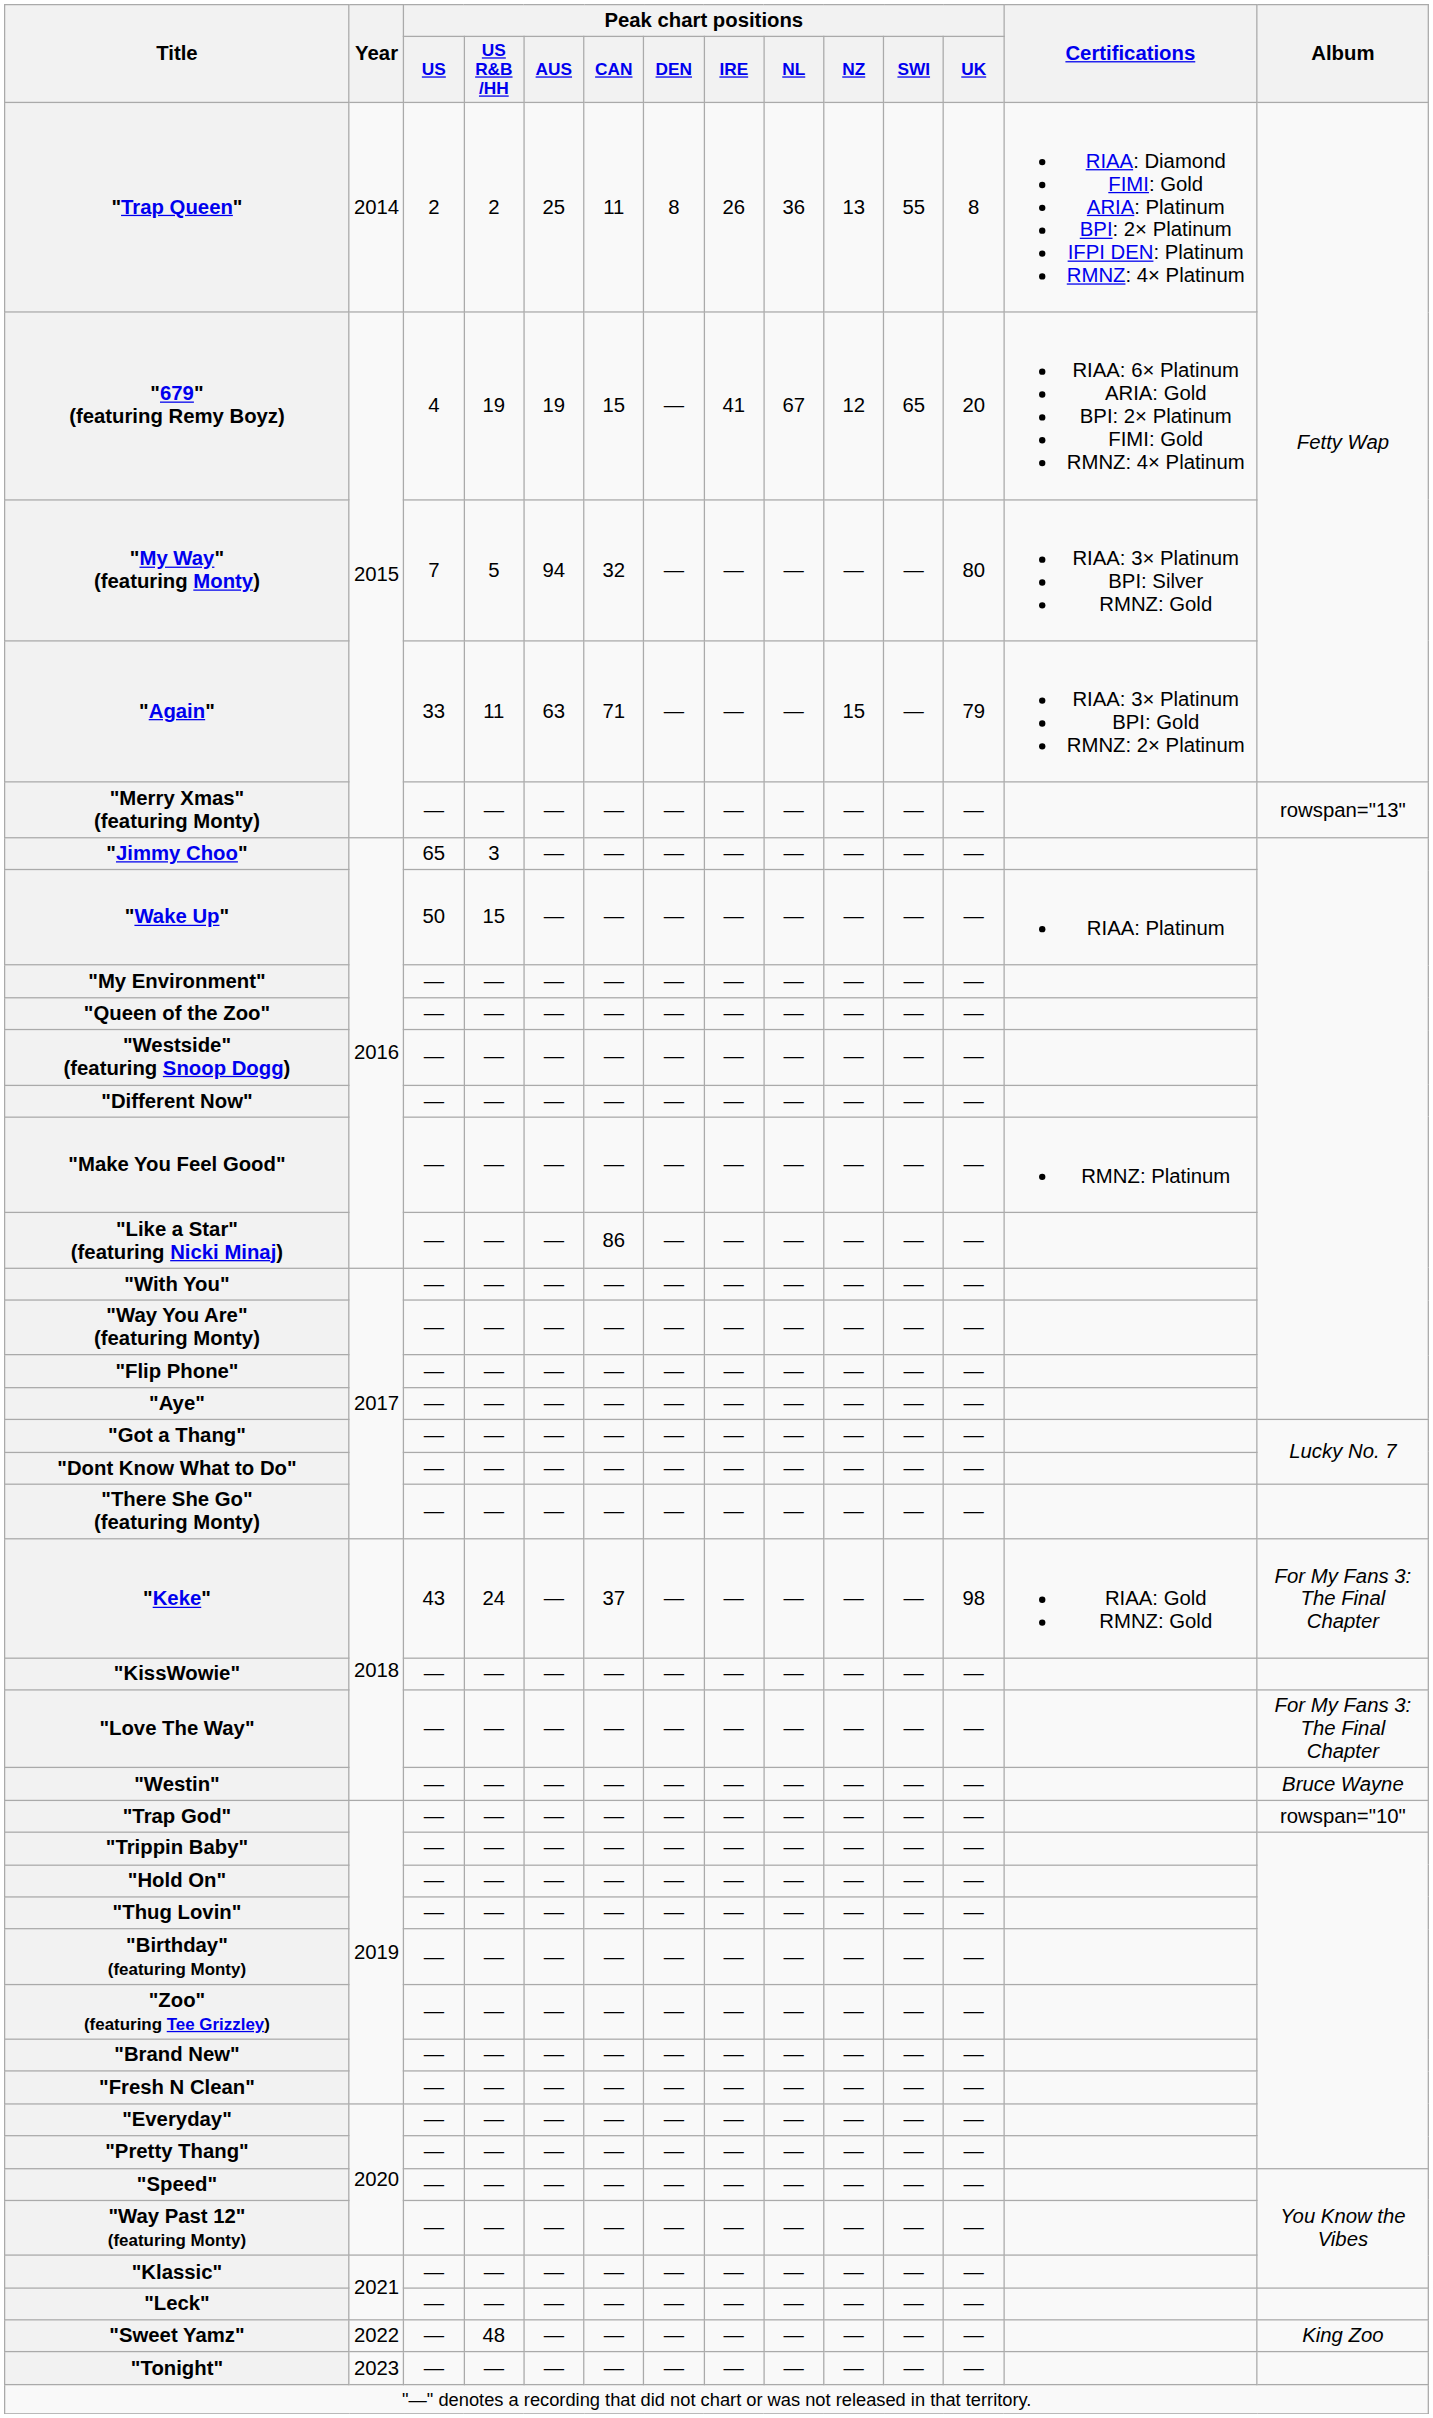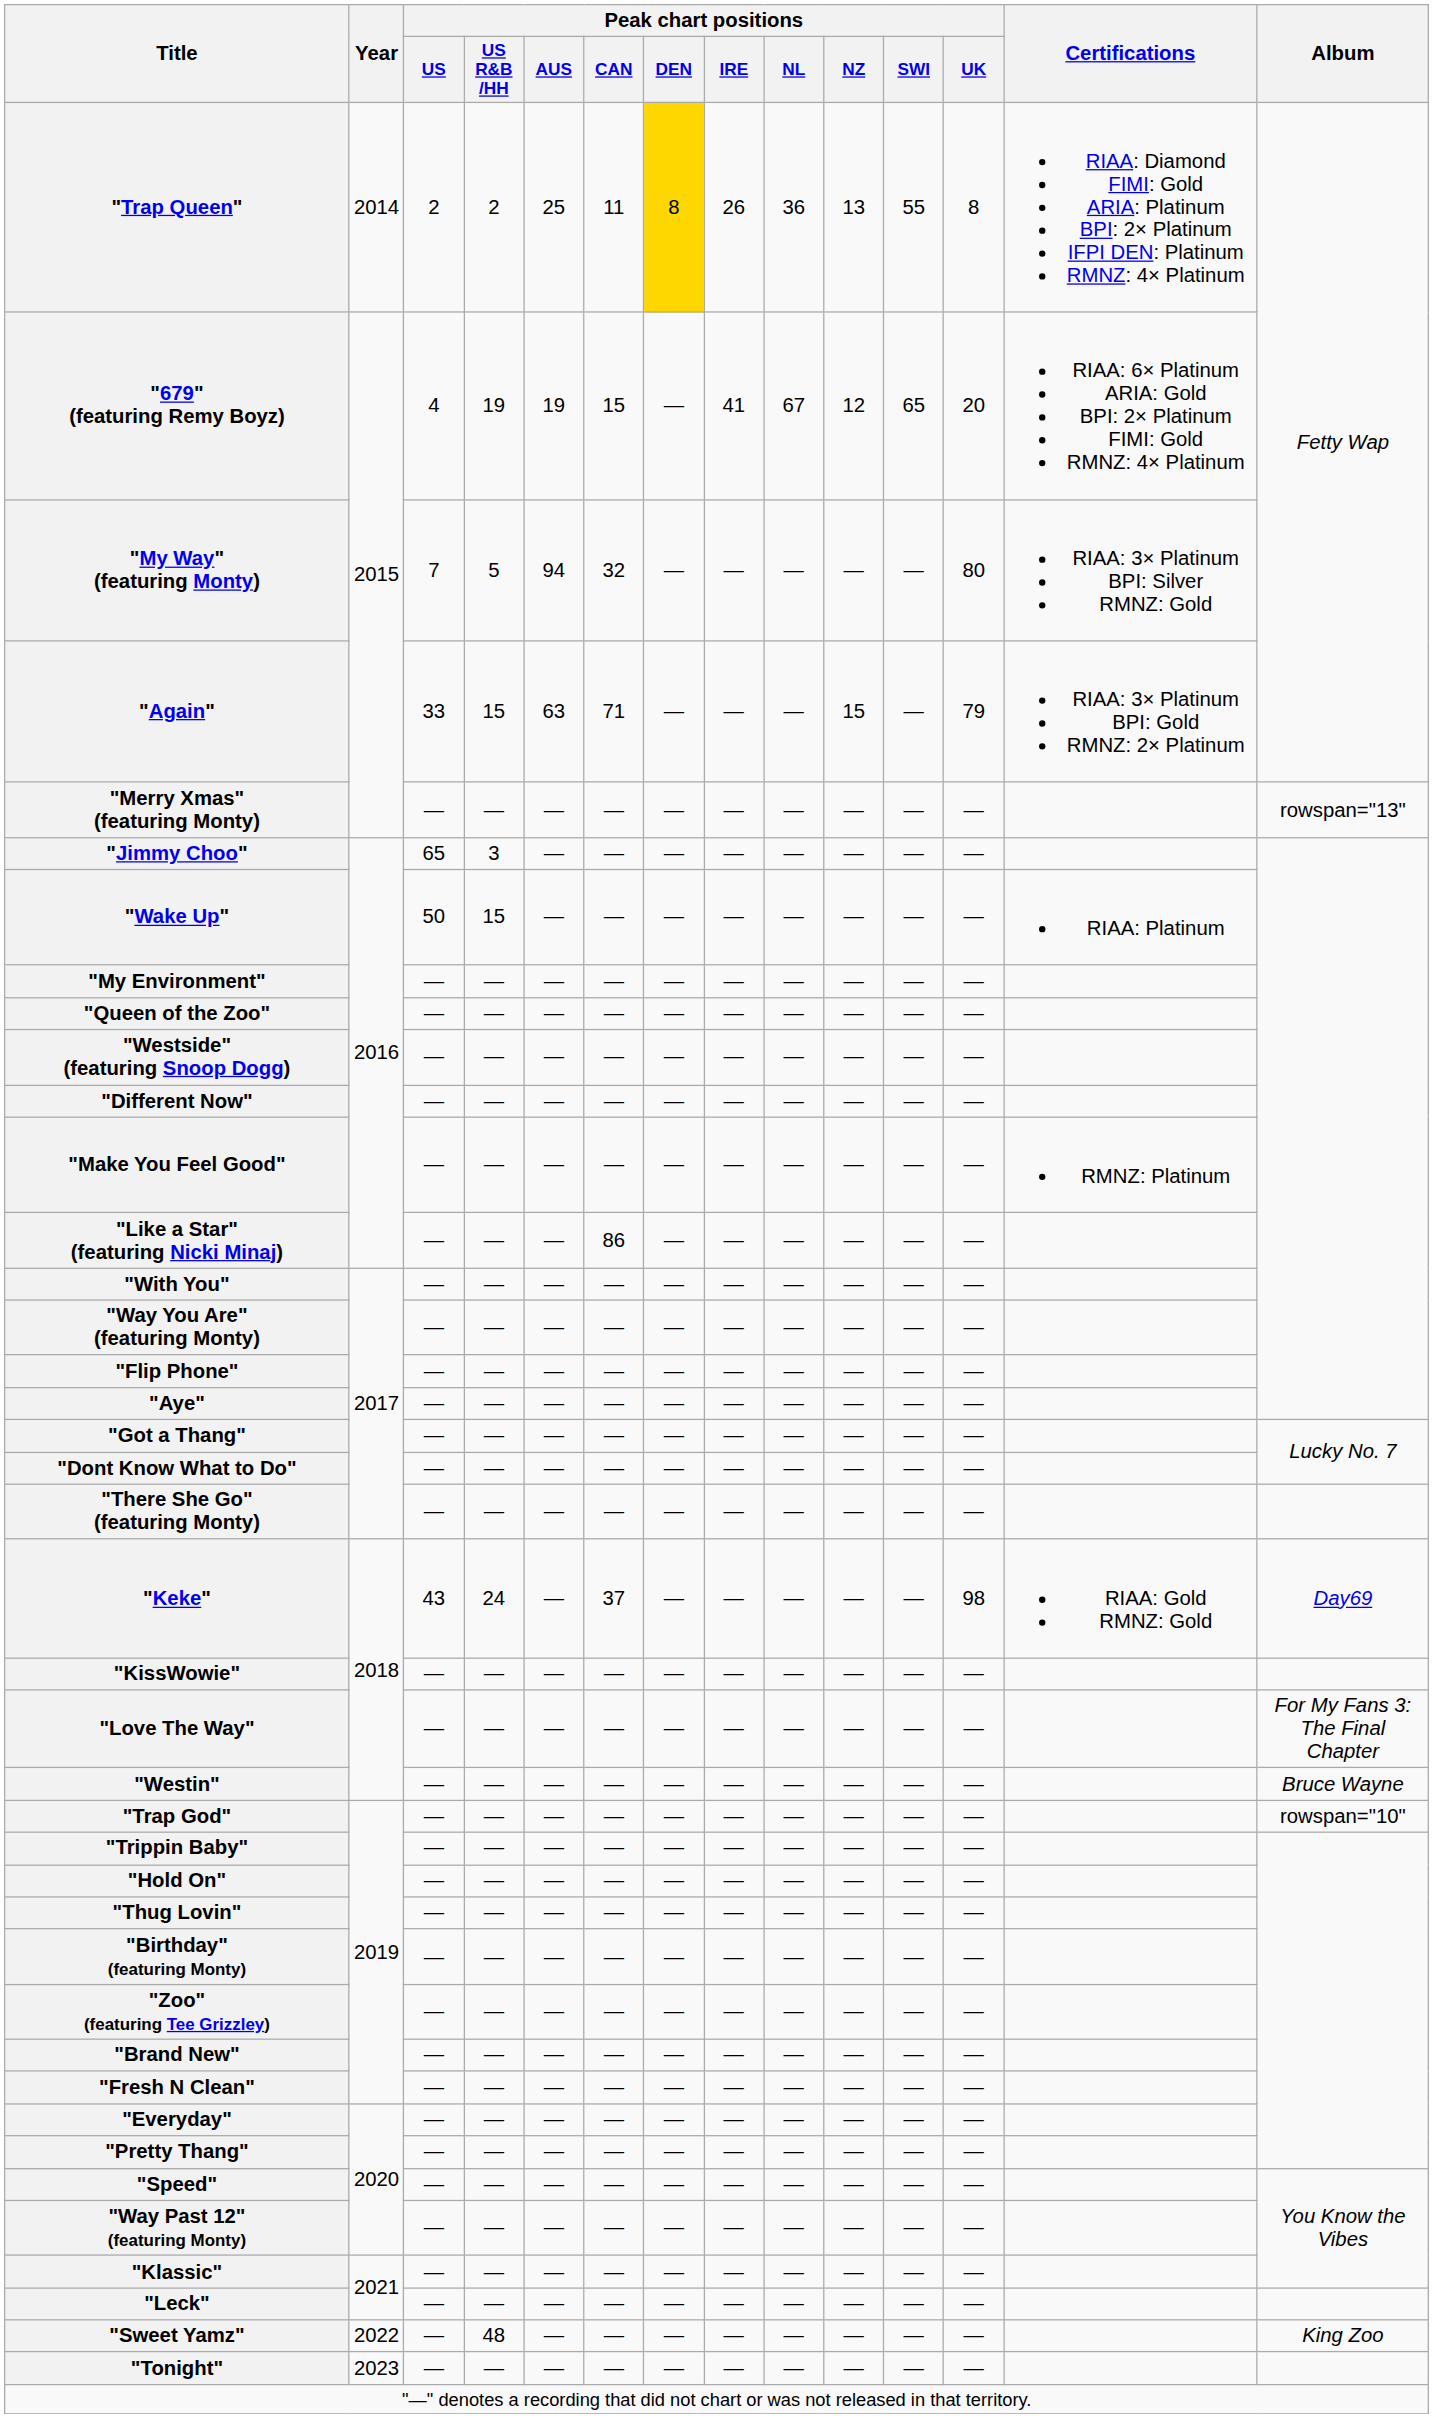(674, 207) no background -> (674, 207) gold background
(494, 711) 11 -> (494, 711) 15
(1343, 1598) For My Fans 3: The Final Chapter -> (1343, 1598) Day69
